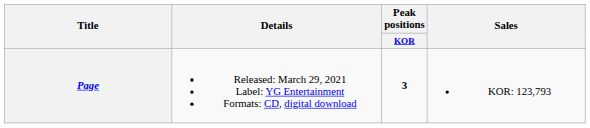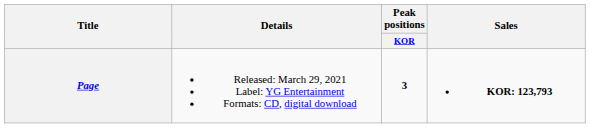(506, 92) normal -> (506, 92) bold
